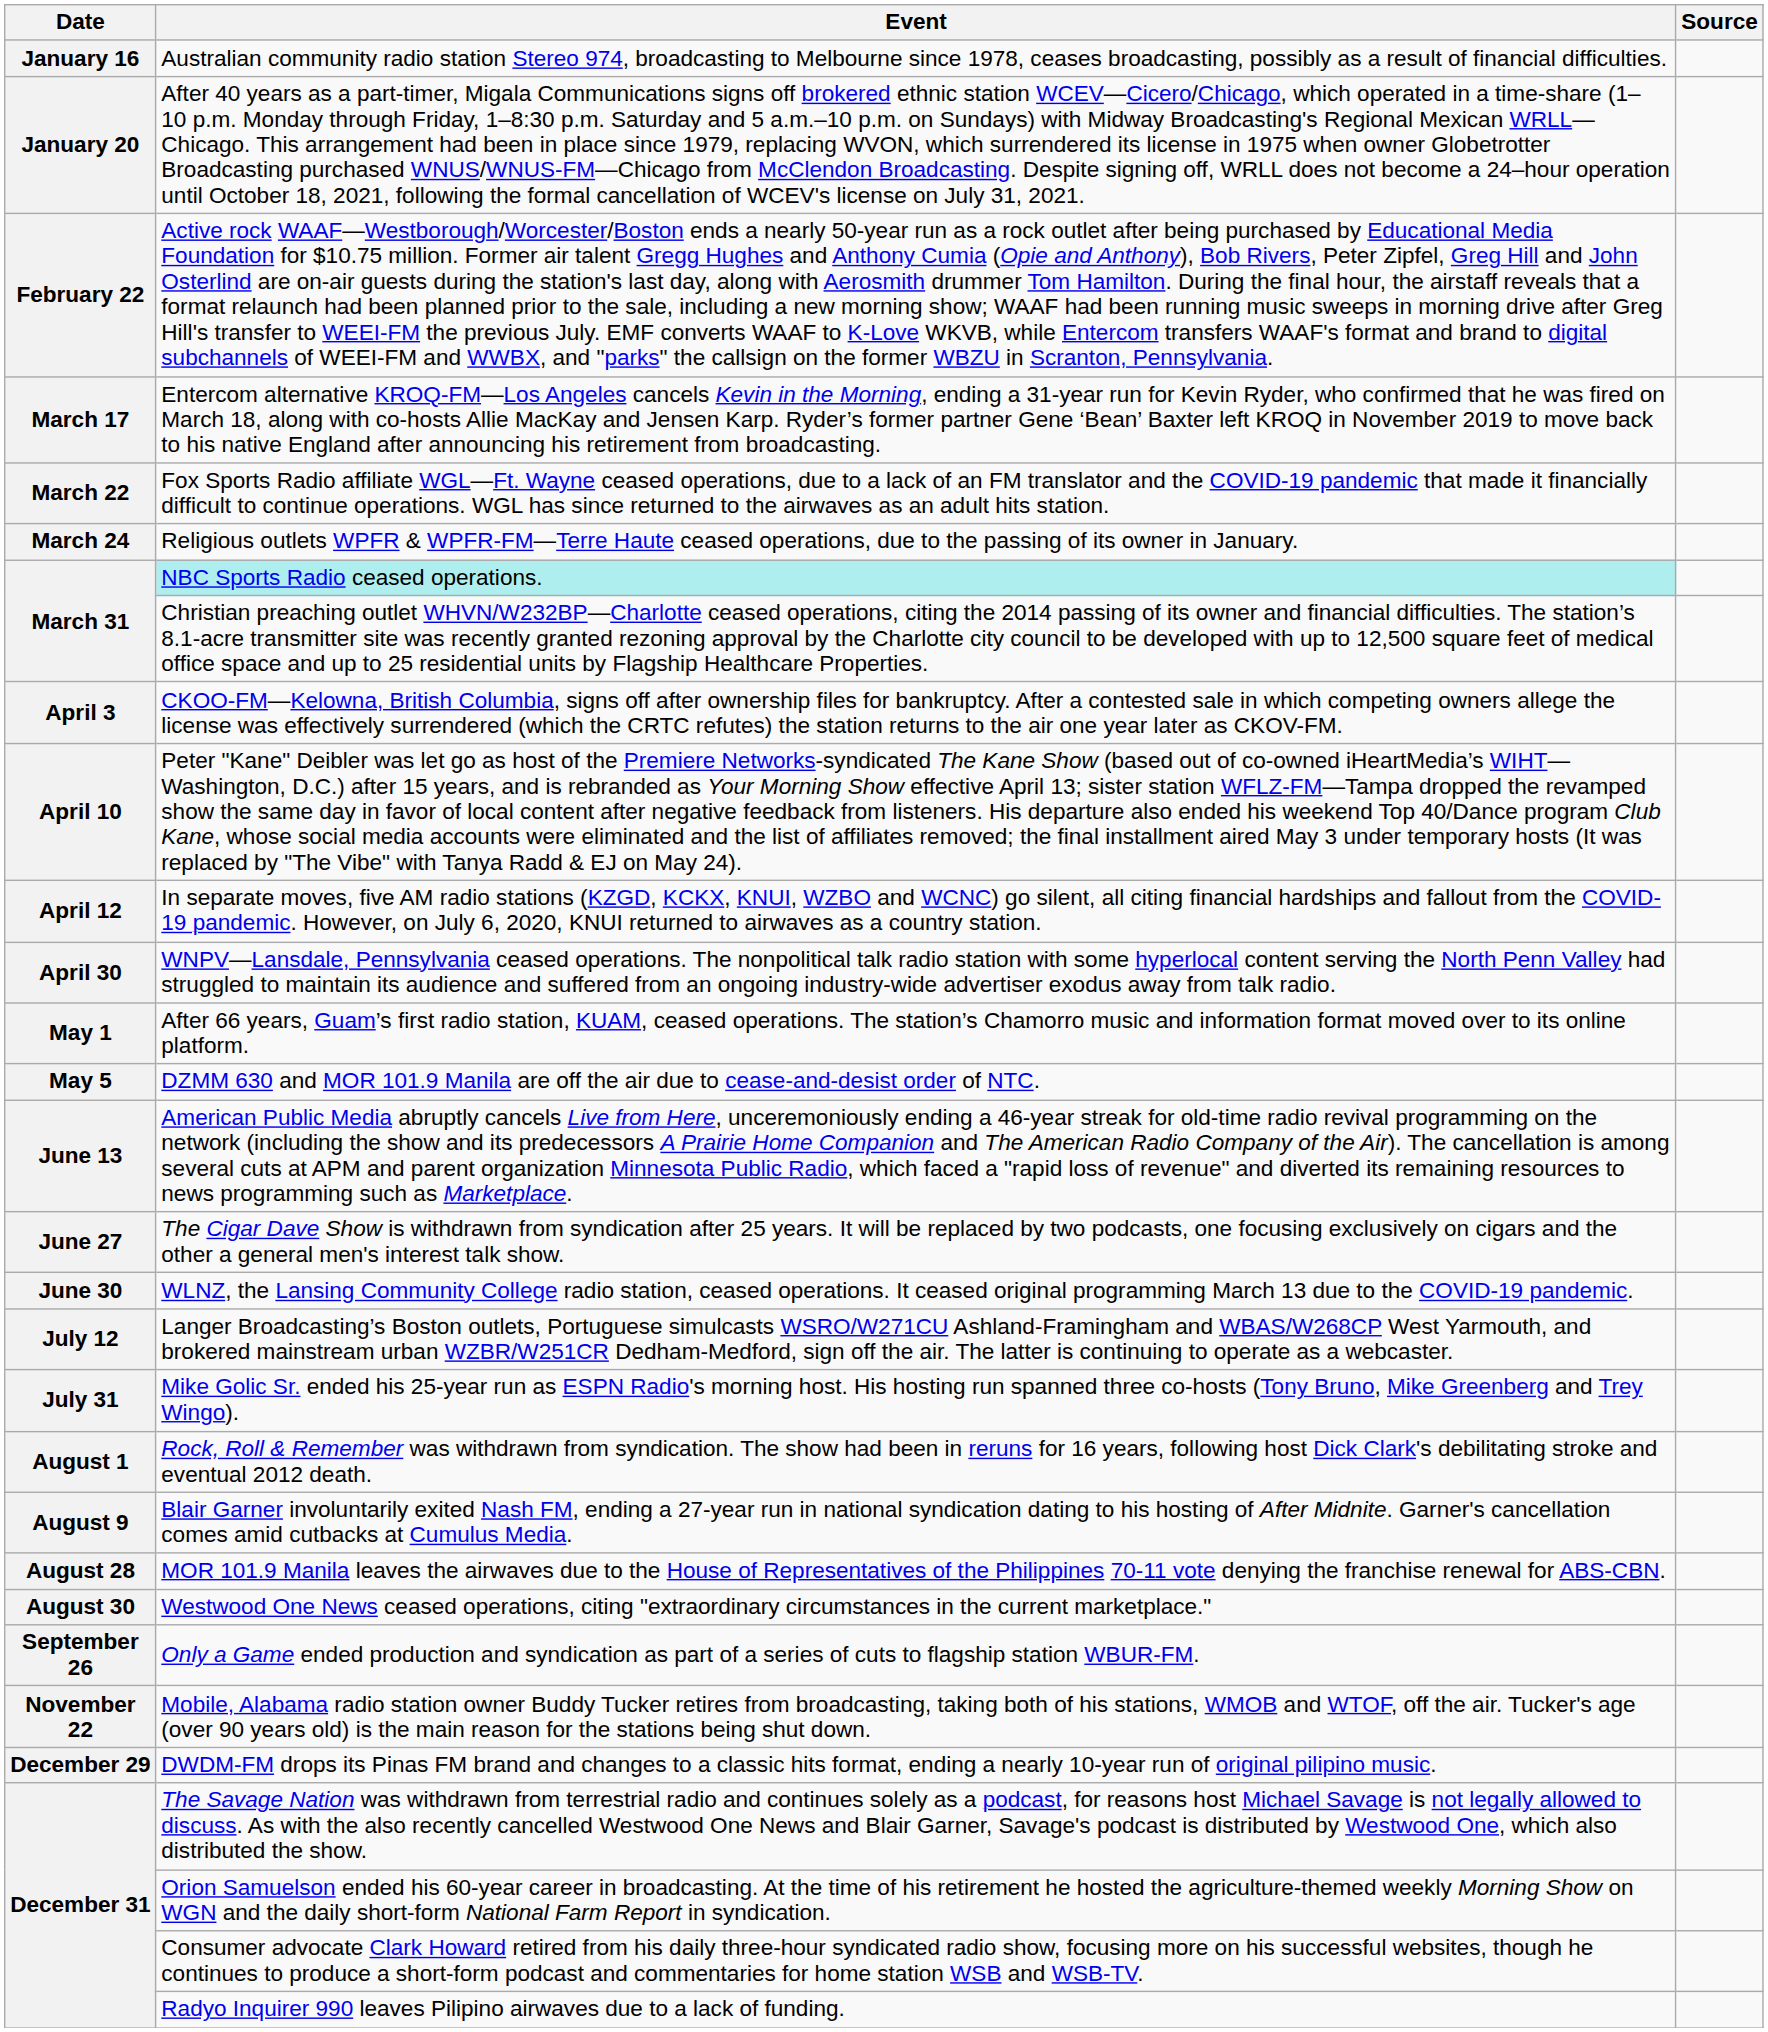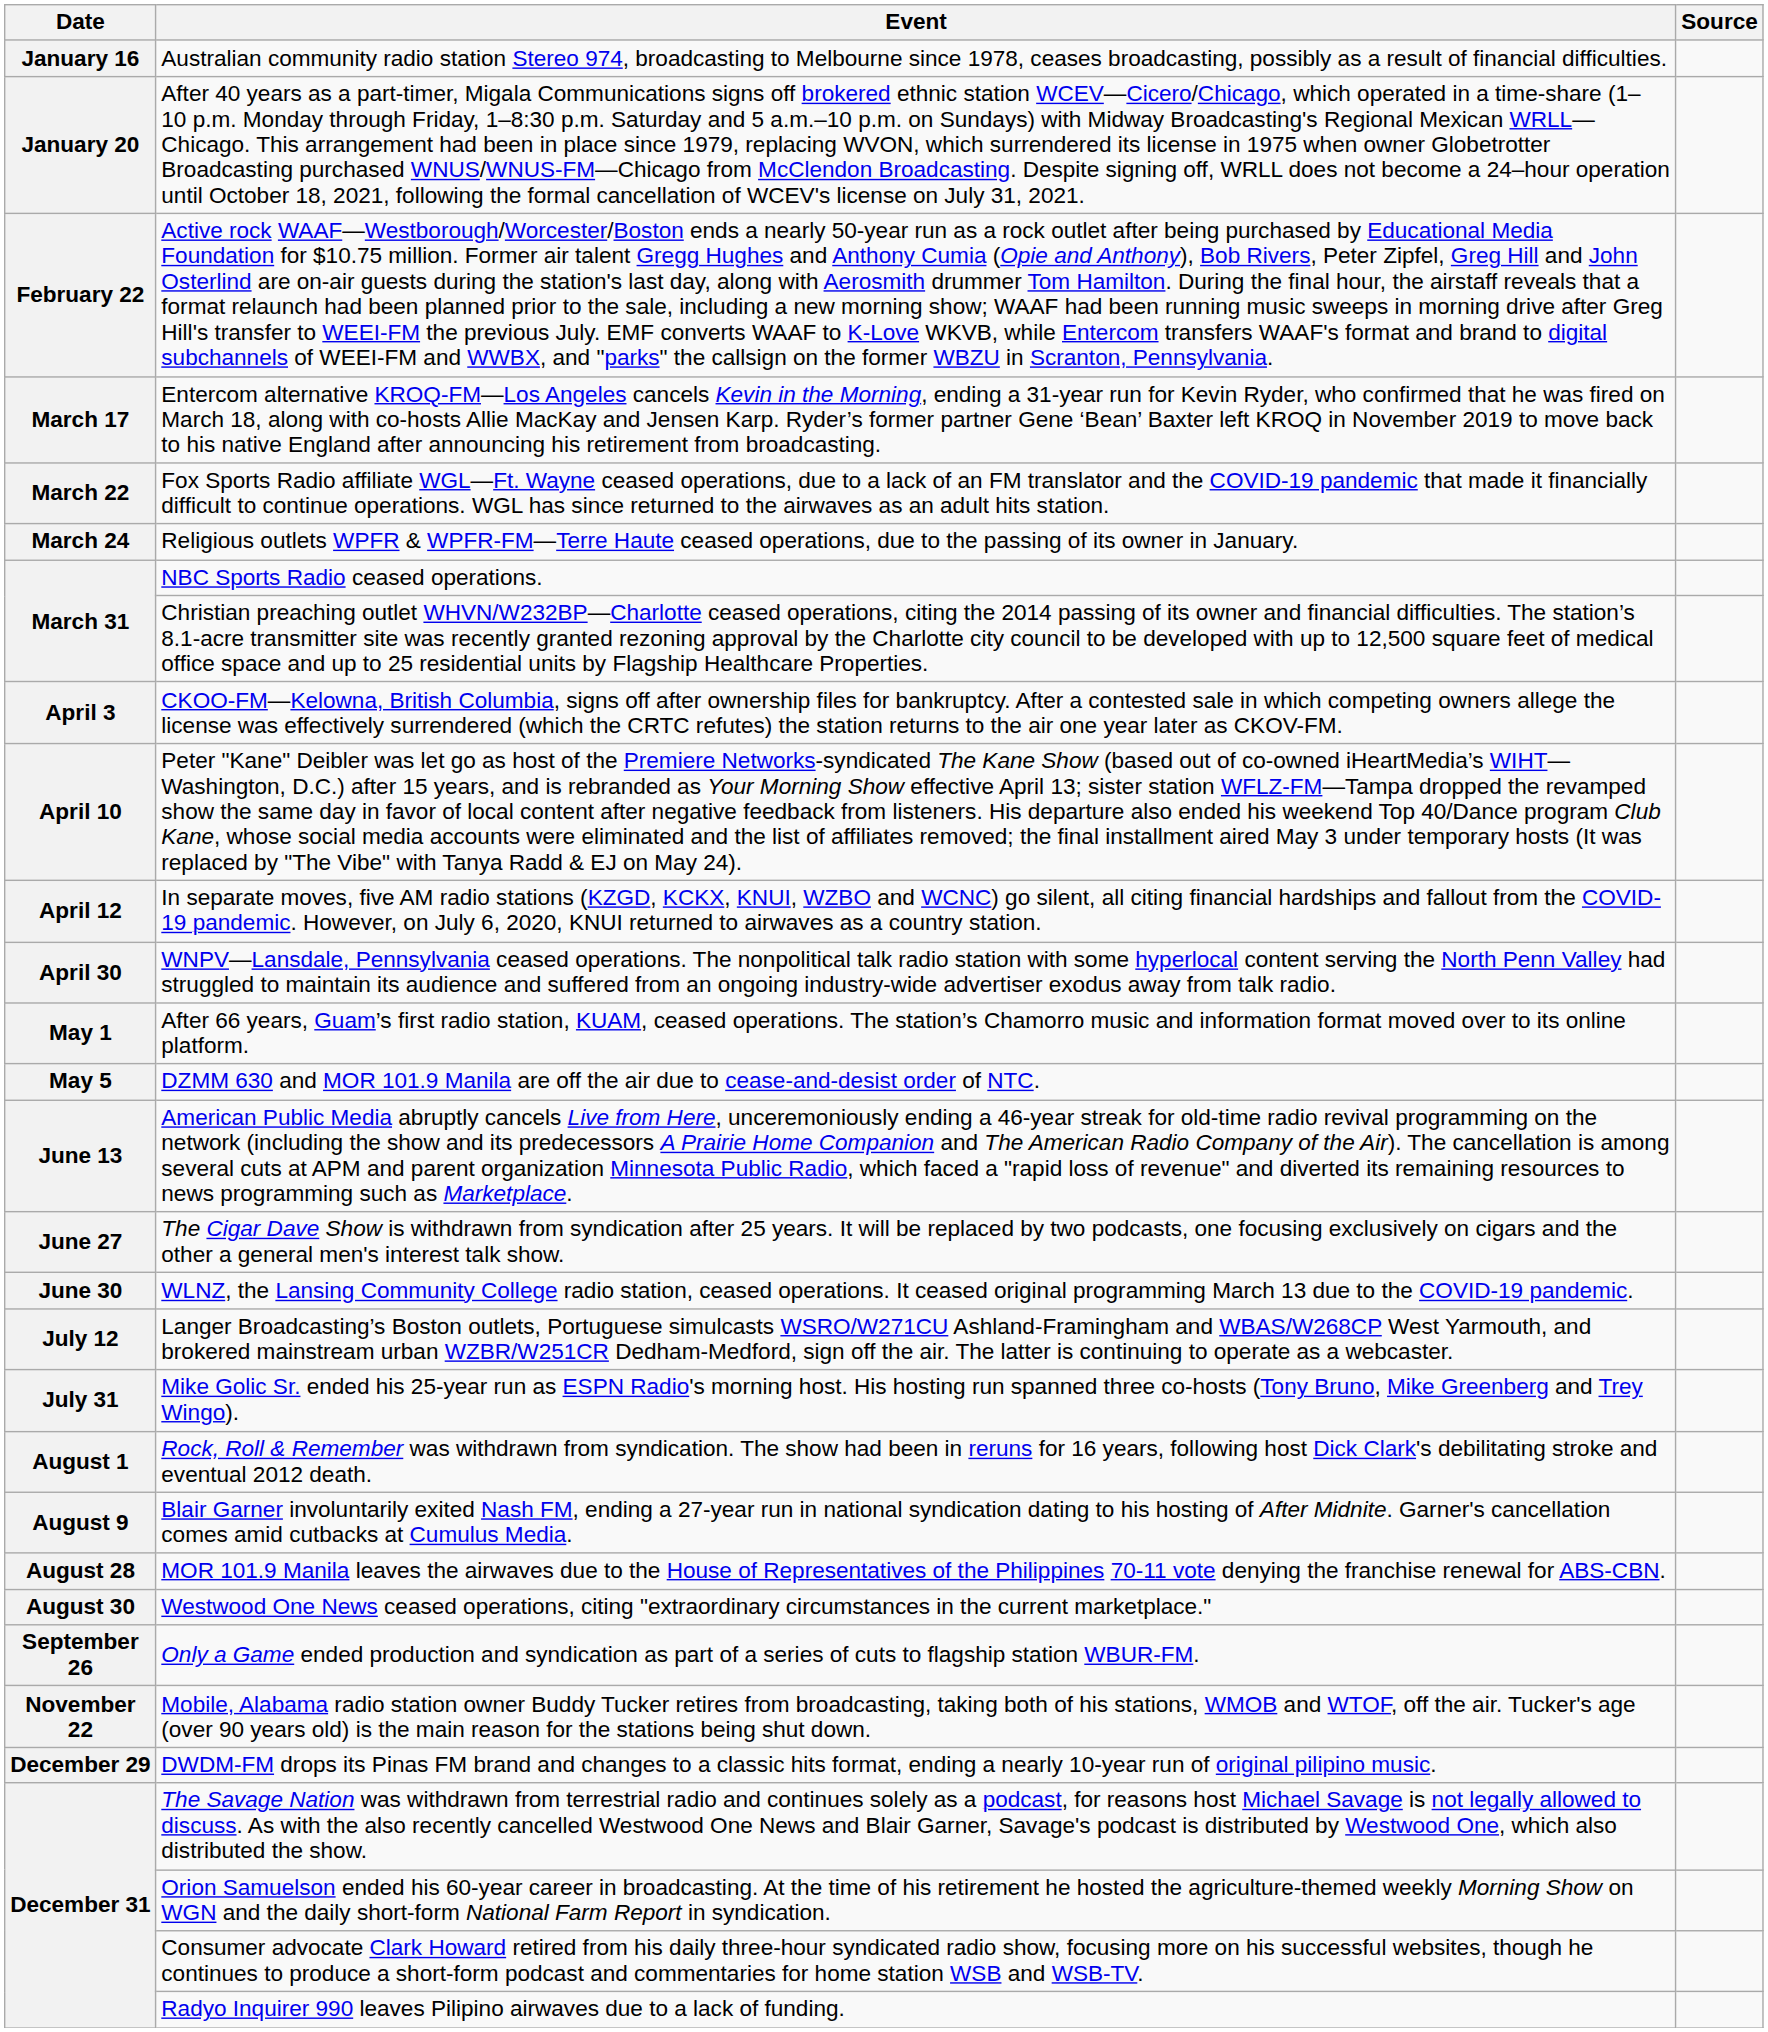(352, 577) paleturquoise background -> (352, 577) no background
